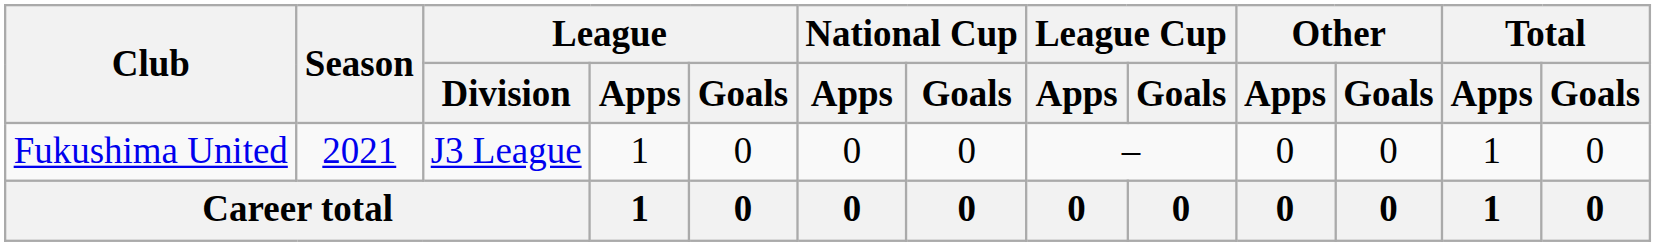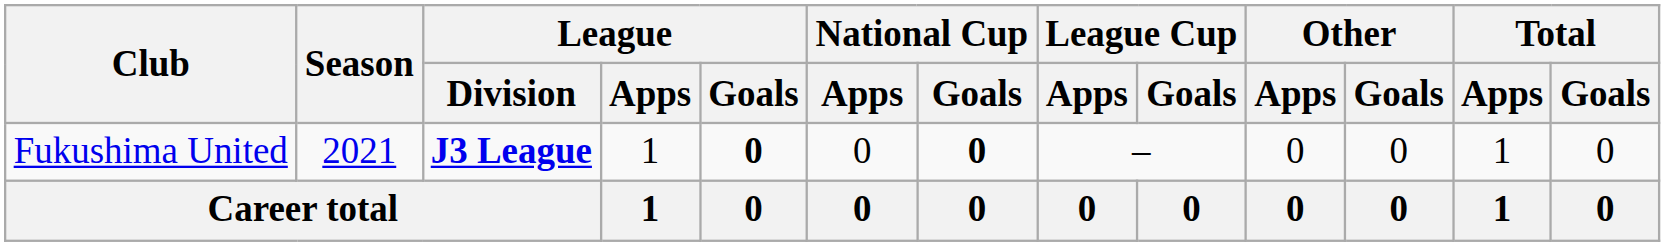(506, 151) normal -> (511, 151) bold
(743, 151) normal -> (753, 151) bold
(967, 151) normal -> (977, 151) bold
